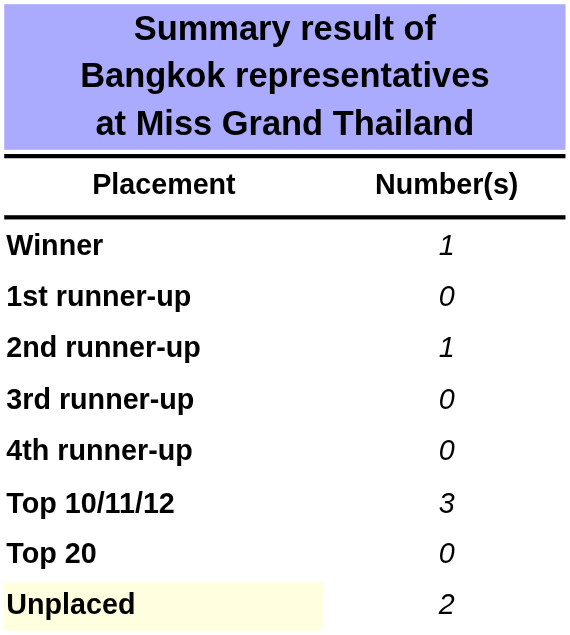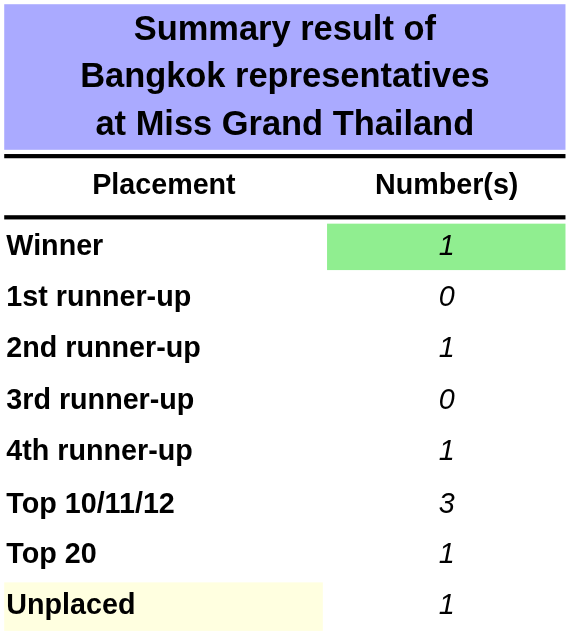(447, 245) no background -> (447, 245) lightgreen background
(447, 451) 0 -> (447, 451) 1
(447, 554) 0 -> (447, 554) 1
(447, 606) 2 -> (447, 606) 1
